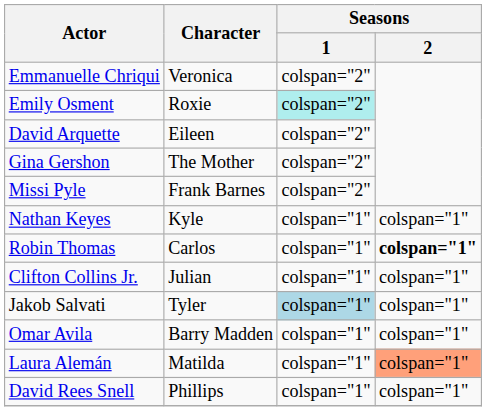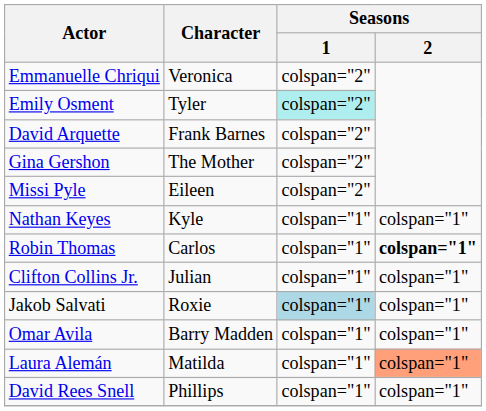(190, 104) Roxie -> (187, 104) Tyler
(191, 133) Eileen -> (217, 133) Frank Barnes
(217, 190) Frank Barnes -> (191, 190) Eileen
(187, 305) Tyler -> (190, 305) Roxie
